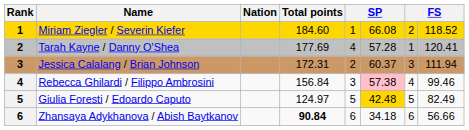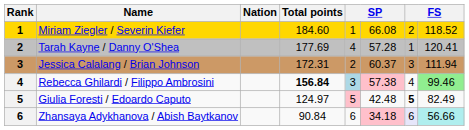(312, 82) normal -> (312, 82) bold
(353, 82) no background -> (353, 82) lightblue background
(441, 82) no background -> (441, 82) lightgreen background
(353, 99) no background -> (353, 99) pink background
(383, 99) gold background -> (383, 99) no background
(411, 99) normal -> (411, 99) bold
(312, 116) bold -> (312, 116) normal
(383, 116) no background -> (383, 116) pink background
(411, 116) no background -> (411, 116) lavender background
(441, 116) no background -> (441, 116) paleturquoise background
